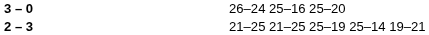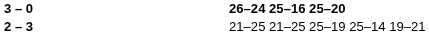(287, 9) normal -> (287, 9) bold
